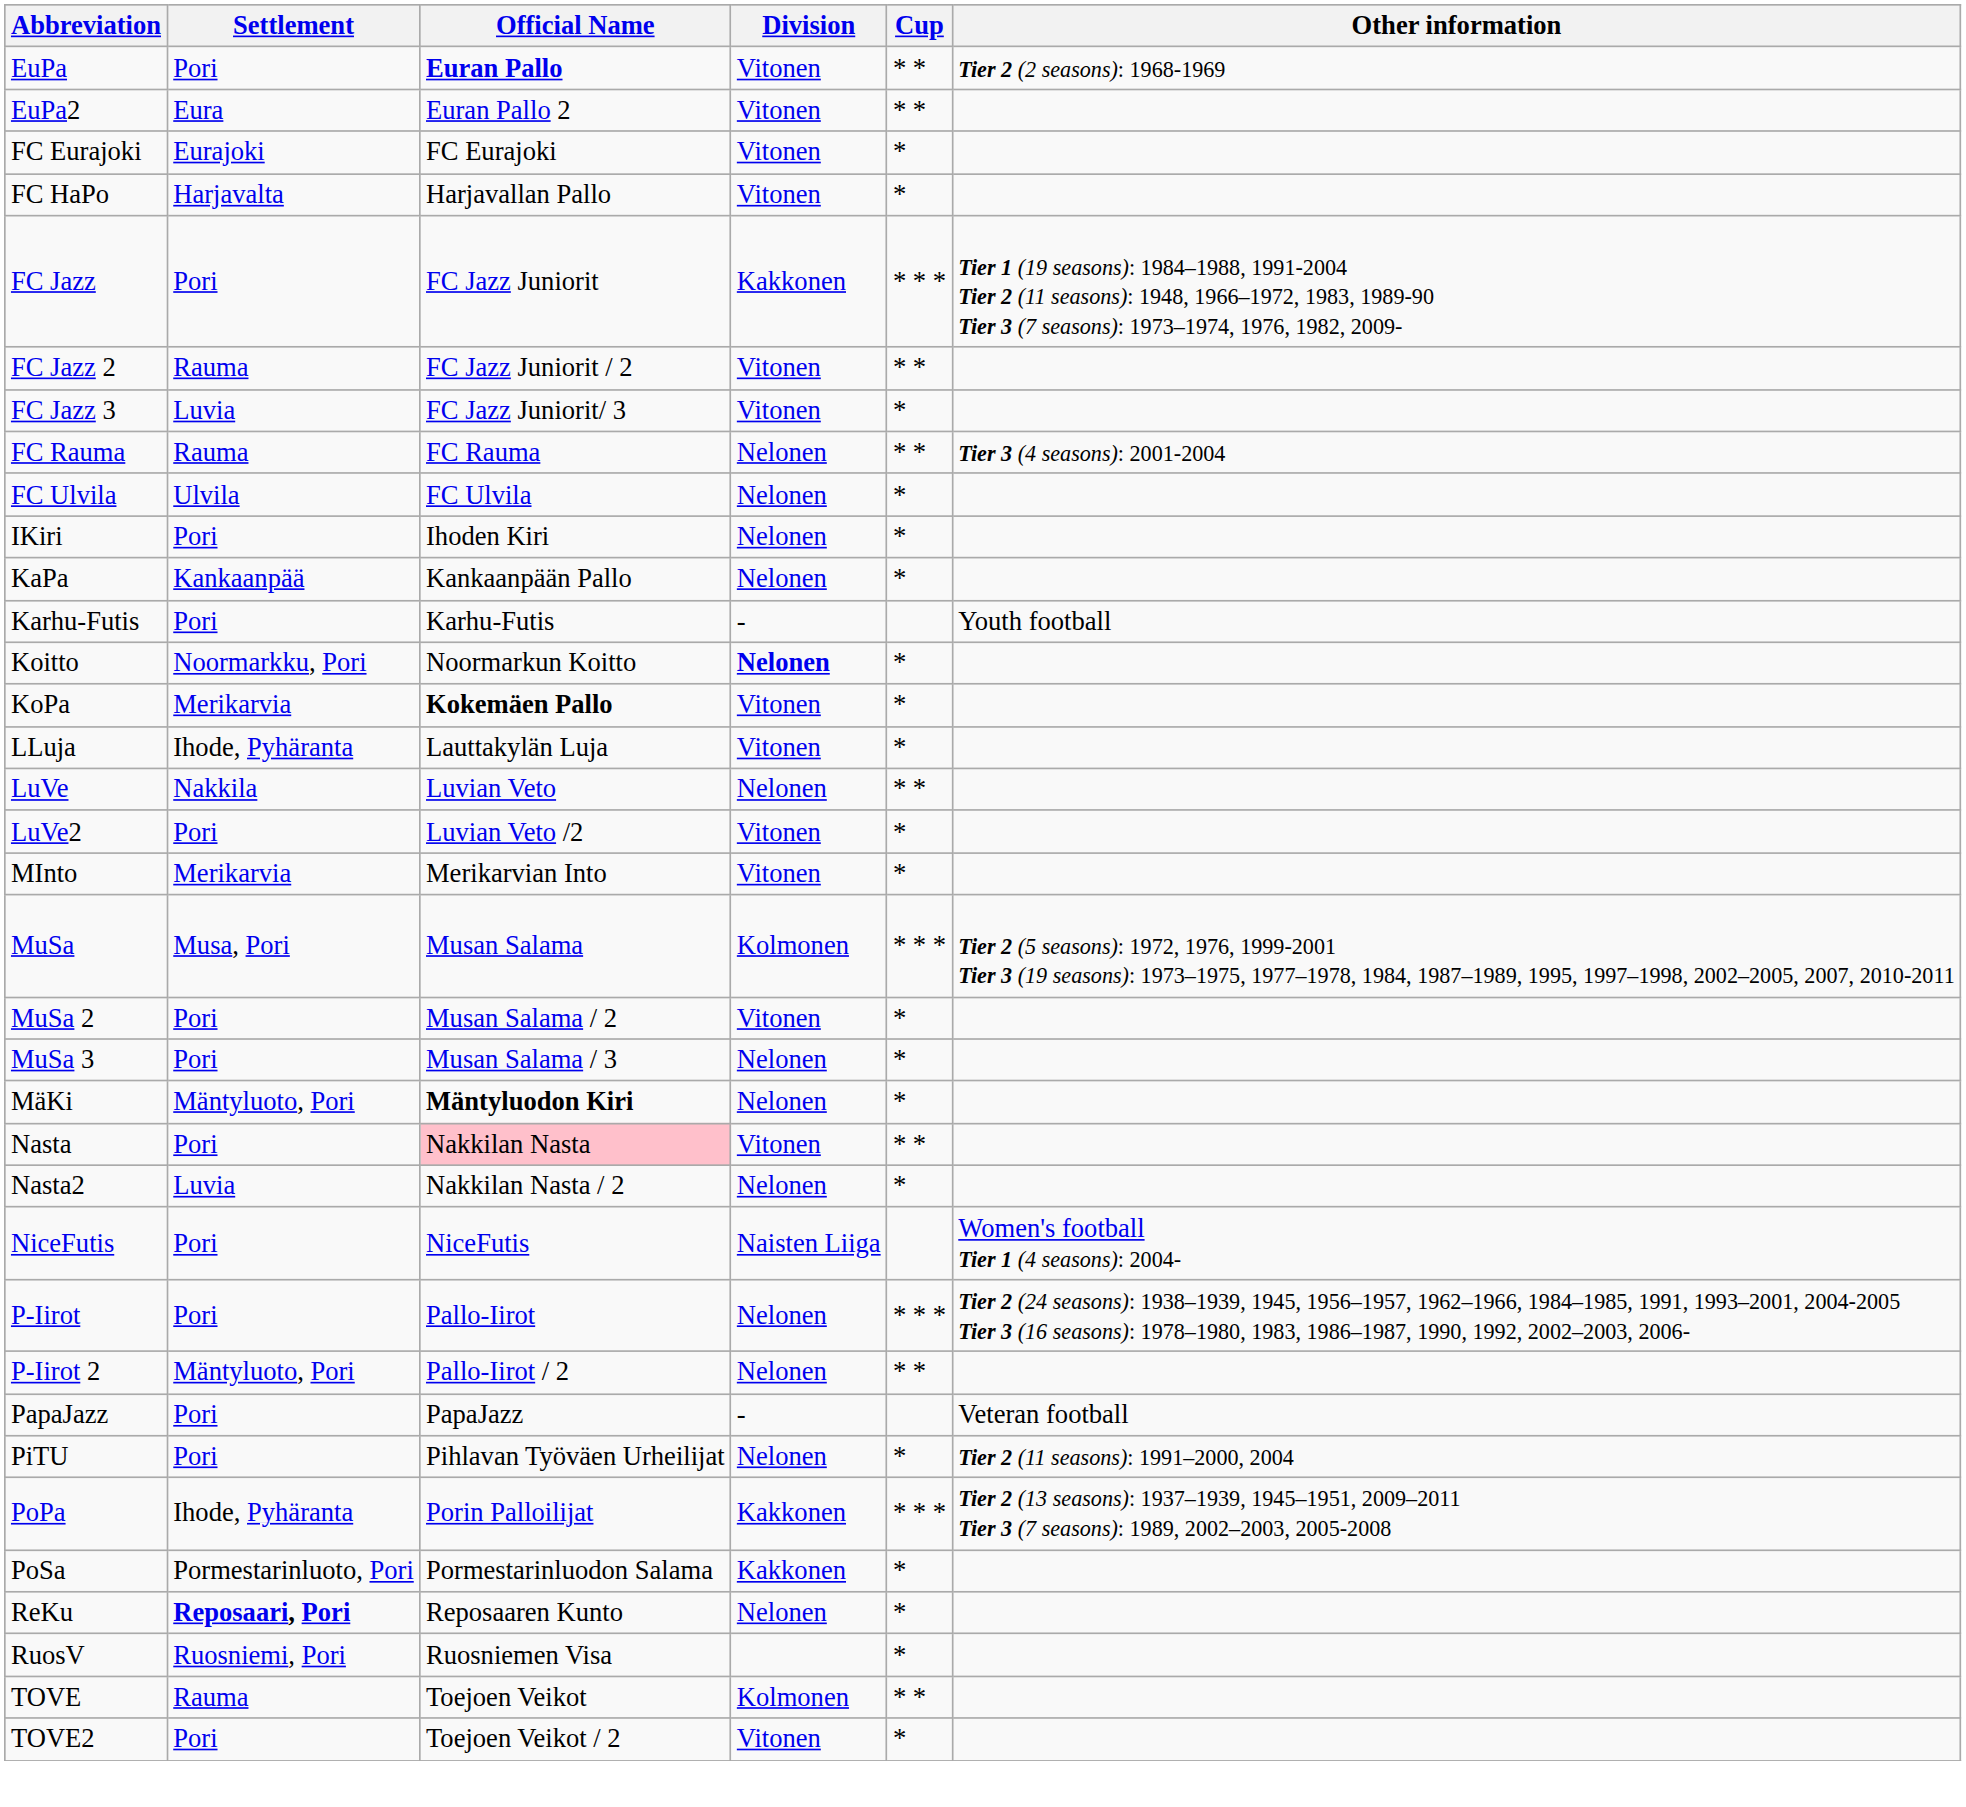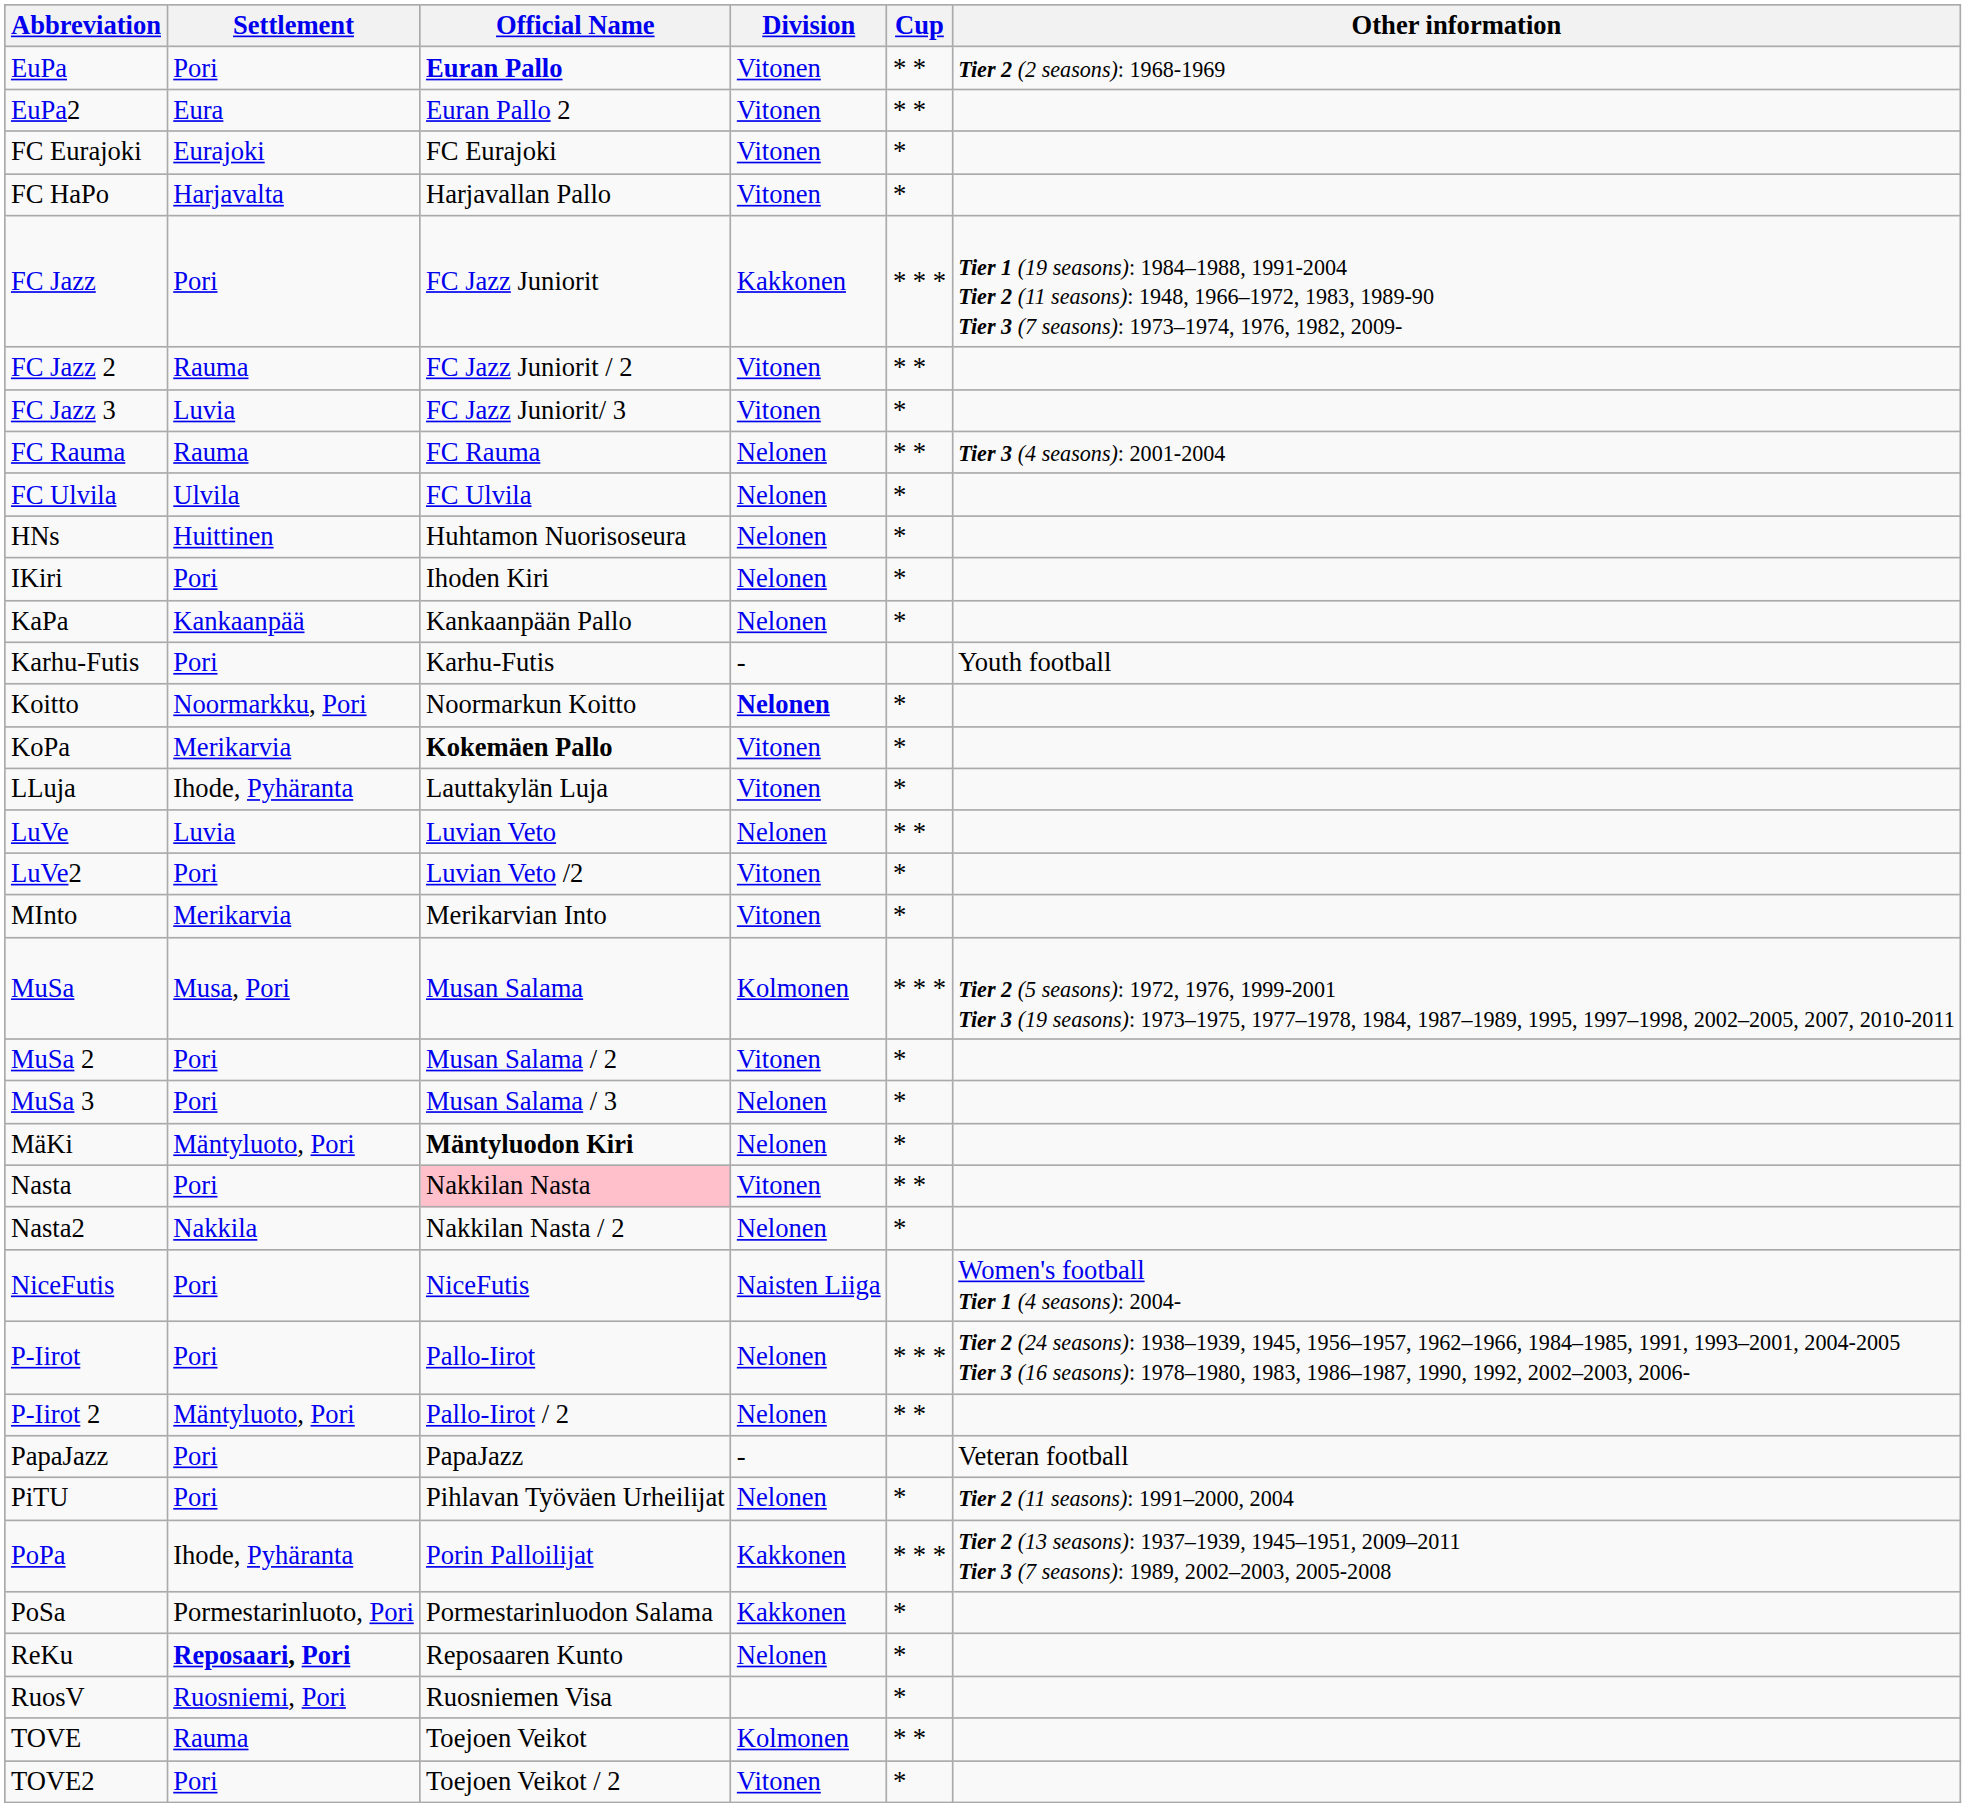+ row: (35, 536)
(215, 789) Nakkila -> (204, 831) Luvia
(204, 1185) Luvia -> (215, 1228) Nakkila
